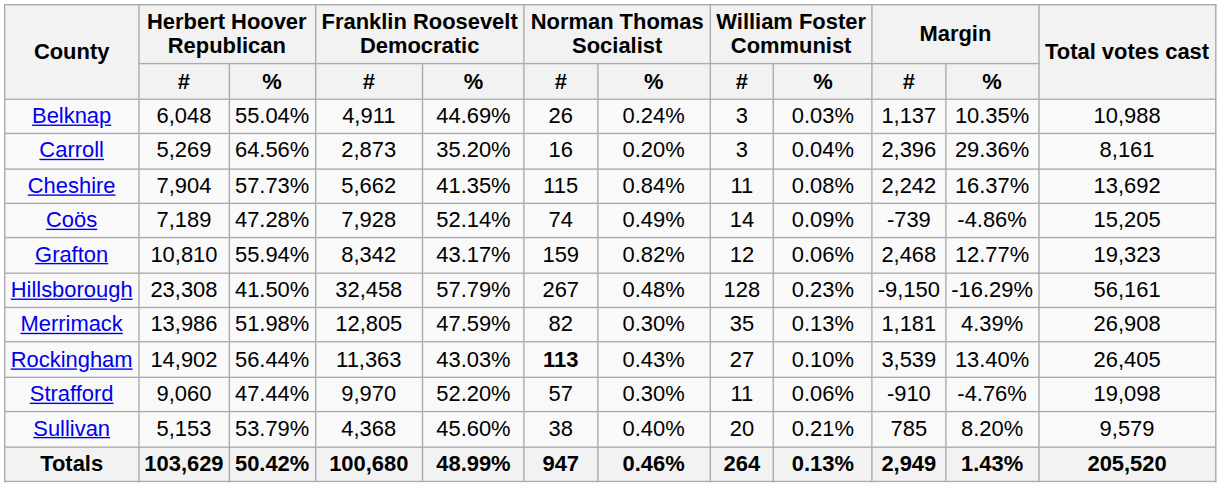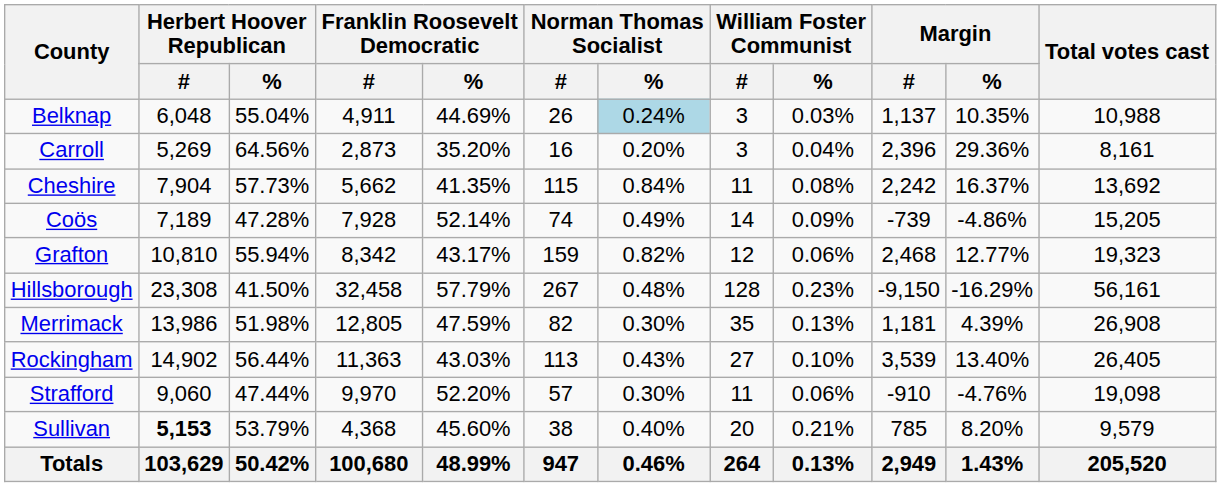(654, 116) no background -> (654, 116) lightblue background
(561, 359) bold -> (561, 359) normal
(184, 428) normal -> (184, 428) bold
